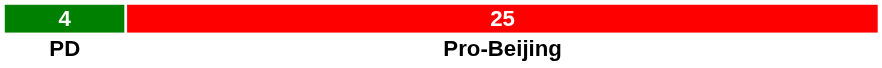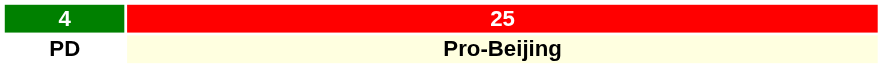(503, 49) no background -> (503, 49) lightyellow background
